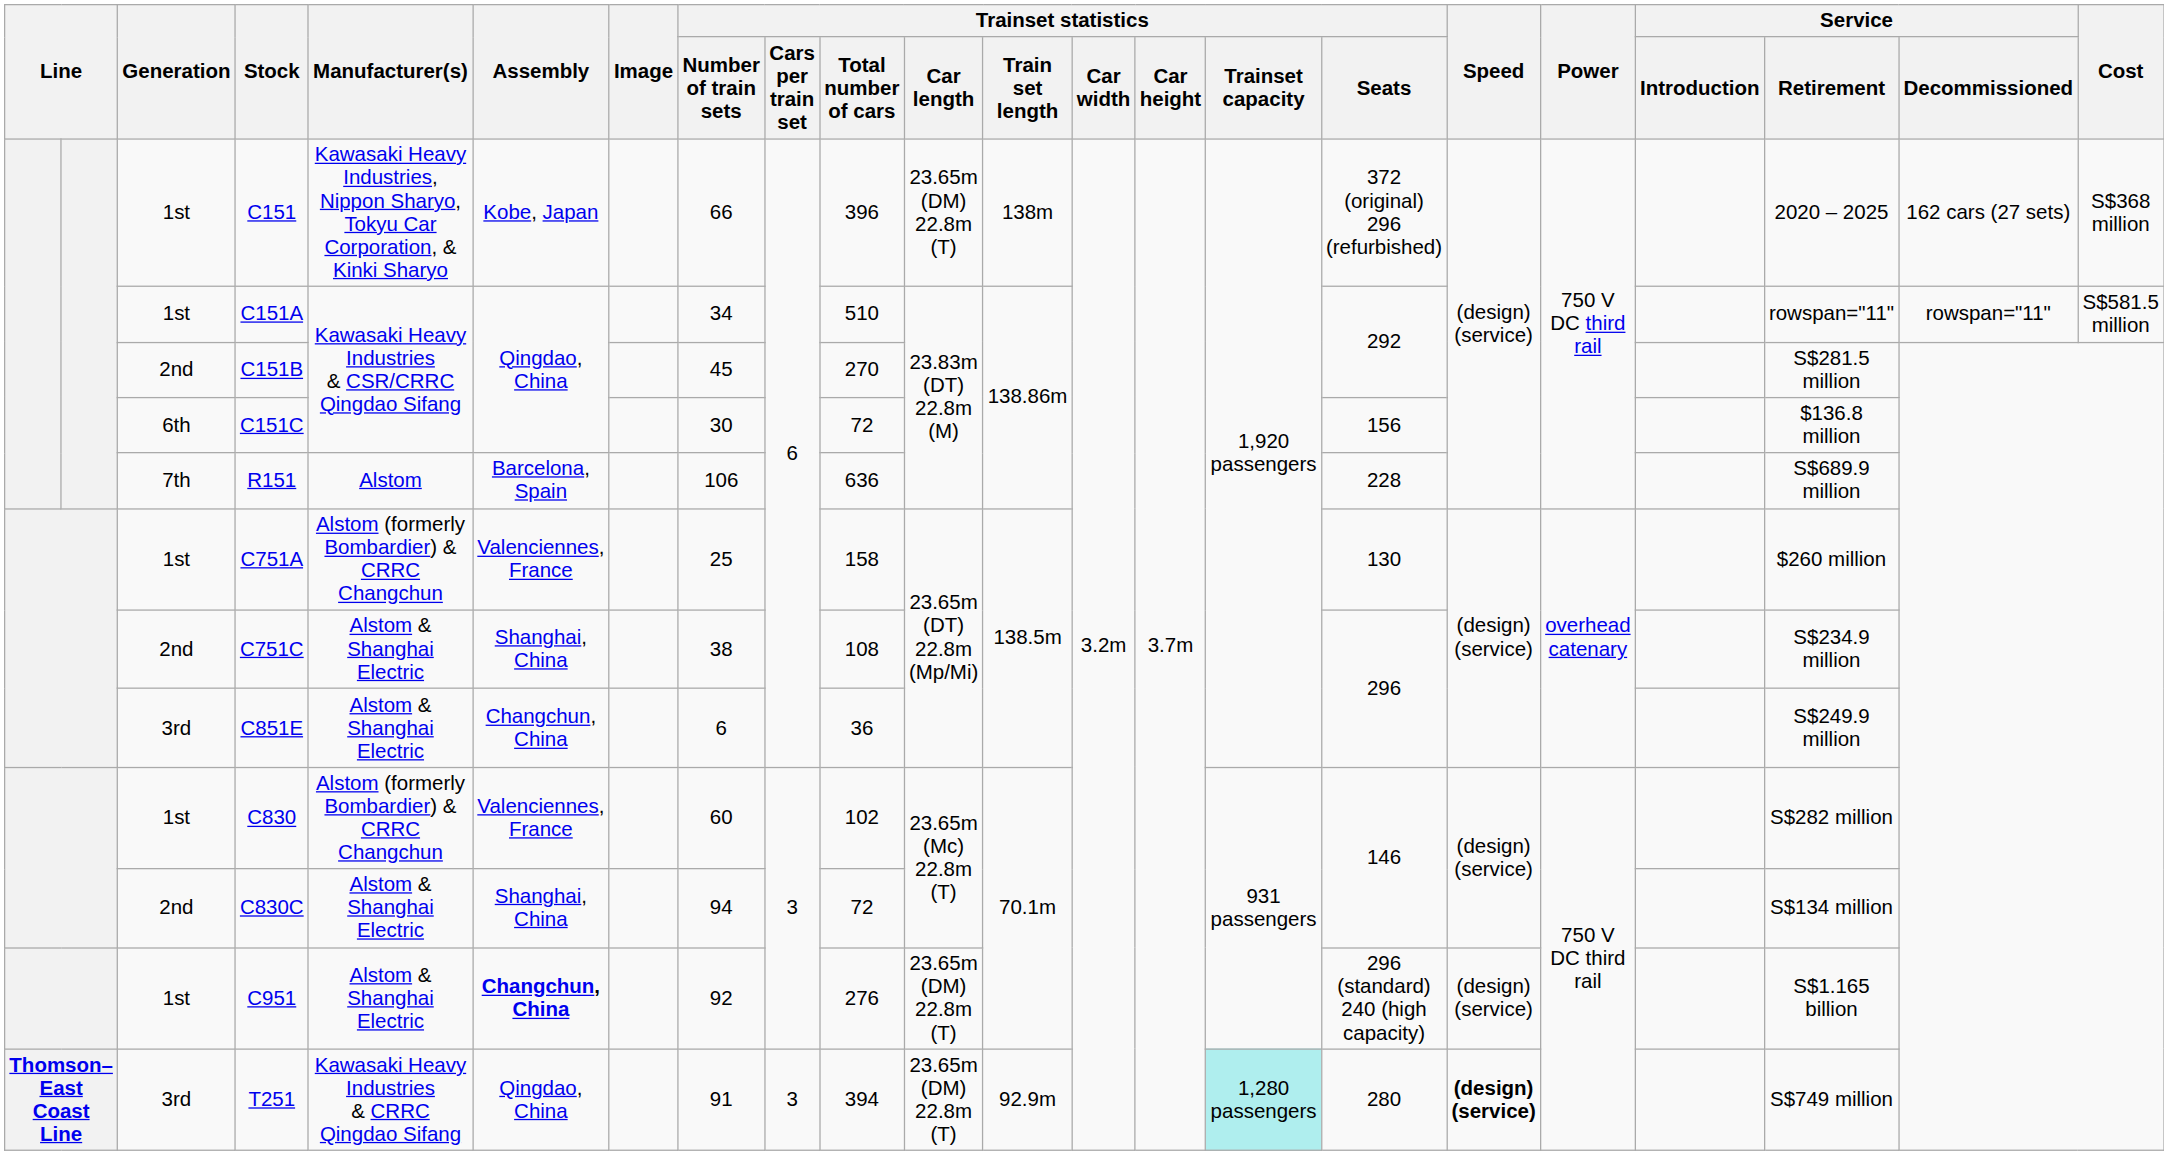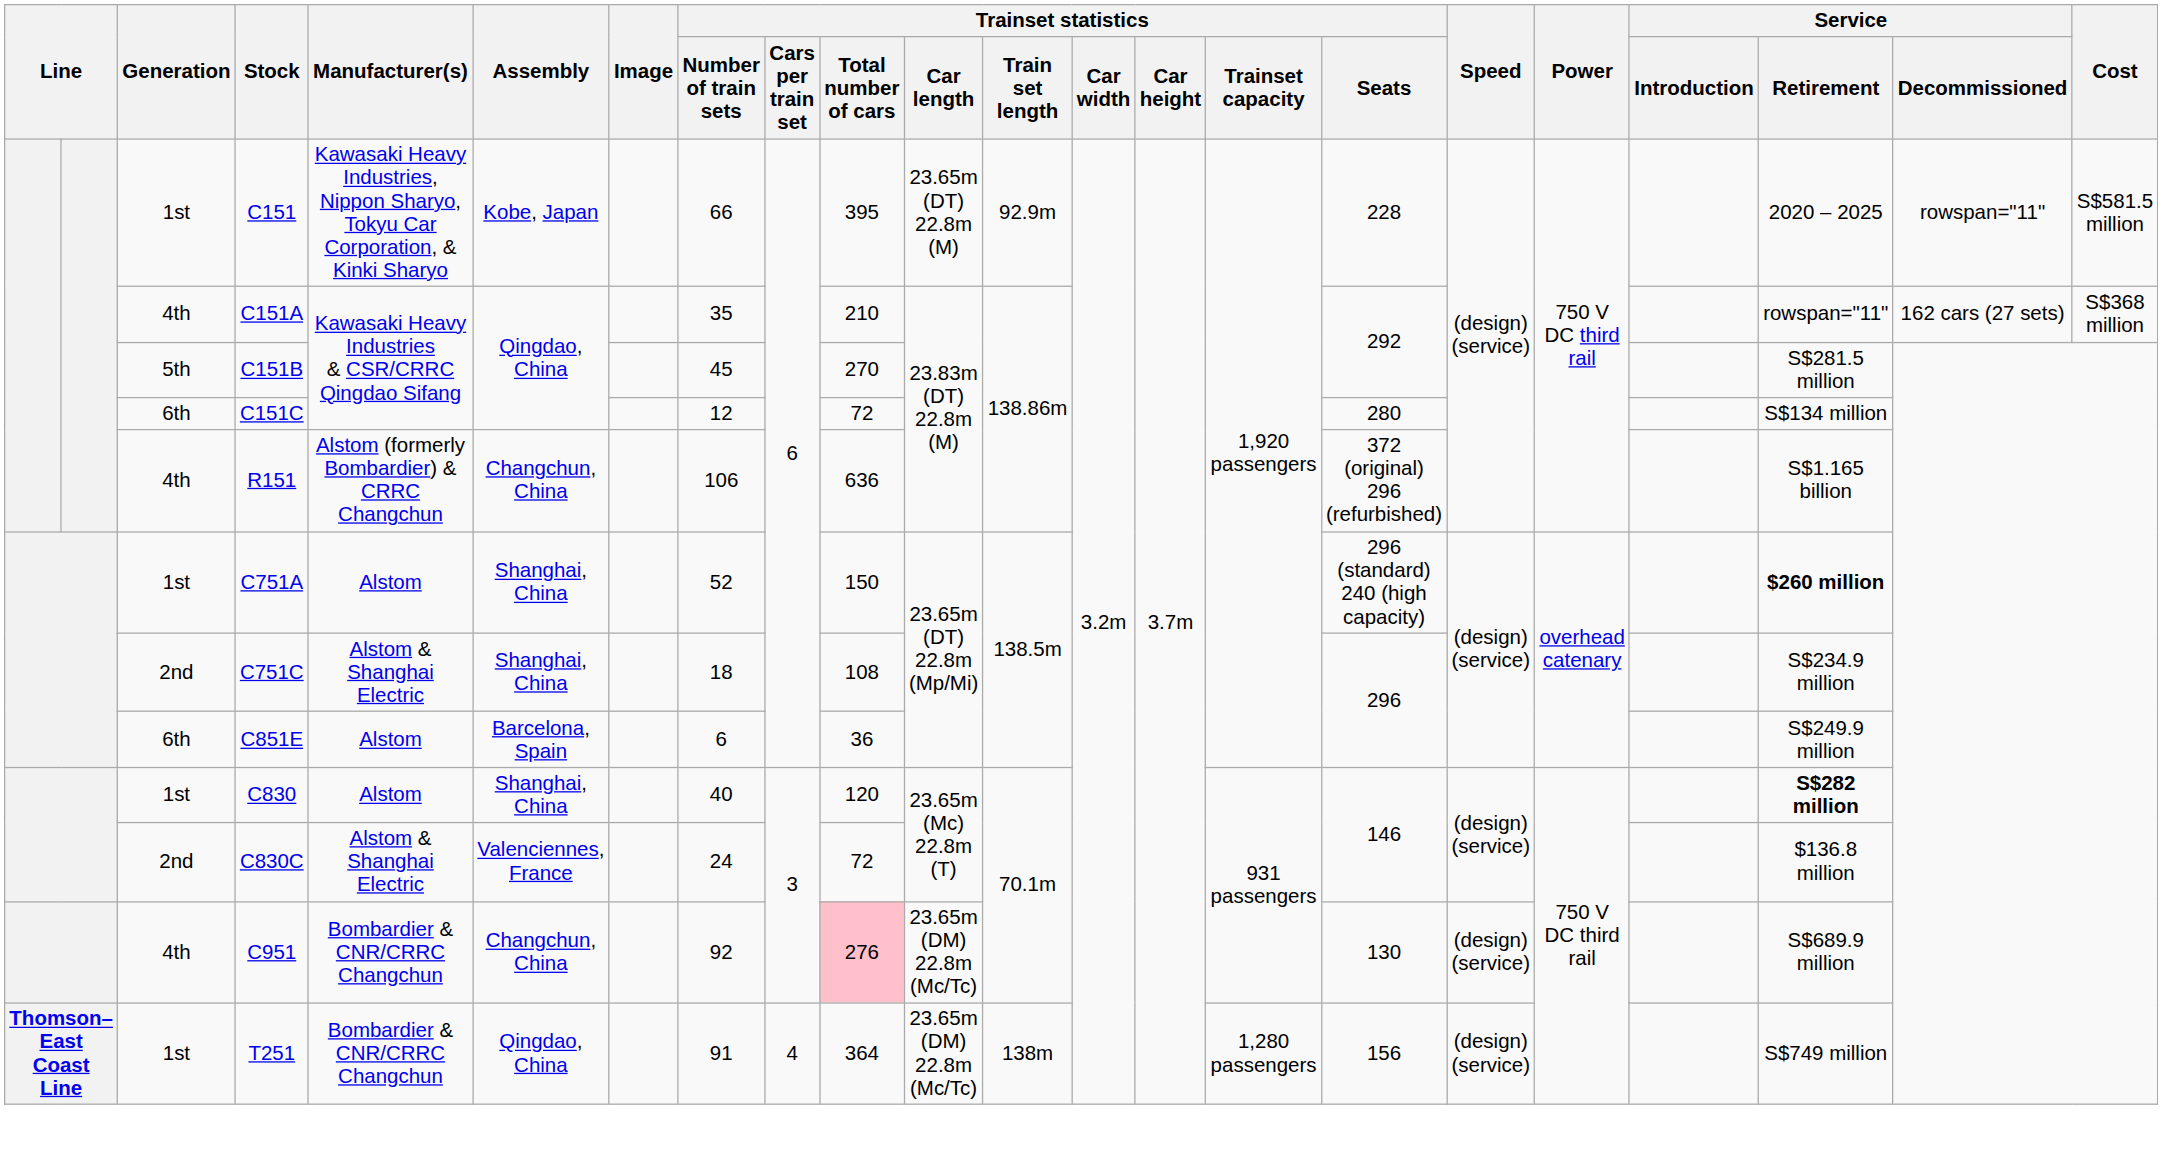(862, 212) 396 -> (862, 212) 395
(944, 212) 23.65m (DM) 22.8m (T) -> (944, 212) 23.65m (DT) 22.8m (M)
(1028, 212) 138m -> (1028, 212) 92.9m
(1384, 212) 372 (original) 296 (refurbished) -> (1384, 212) 228
(1988, 212) 162 cars (27 sets) -> (1983, 212) rowspan="11"
(2121, 212) S$368 million -> (2115, 212) S$581.5 million
(176, 314) 1st -> (176, 314) 4th
(721, 314) 34 -> (721, 314) 35
(862, 314) 510 -> (862, 314) 210
(1988, 314) rowspan="11" -> (1983, 314) 162 cars (27 sets)
(2121, 314) S$581.5 million -> (2115, 314) S$368 million
(176, 369) 2nd -> (176, 369) 5th
(721, 425) 30 -> (721, 413) 12
(1384, 425) 156 -> (1384, 413) 280
(1831, 425) $136.8 million -> (1826, 413) S$134 million
(176, 480) 7th -> (176, 480) 4th
(390, 480) Alstom -> (390, 480) Alstom (formerly Bombardier) & CRRC Changchun
(541, 480) Barcelona, Spain -> (541, 480) Changchun, China
(1384, 480) 228 -> (1384, 480) 372 (original) 296 (refurbished)
(1831, 480) S$689.9 million -> (1826, 480) S$1.165 billion
(390, 559) Alstom (formerly Bombardier) & CRRC Changchun -> (390, 582) Alstom
(541, 559) Valenciennes, France -> (541, 582) Shanghai, China
(721, 559) 25 -> (721, 582) 52
(862, 559) 158 -> (862, 582) 150
(1384, 559) 130 -> (1384, 582) 296 (standard) 240 (high capacity)
(1831, 559) normal -> (1826, 582) bold
(721, 649) 38 -> (721, 672) 18
(176, 727) 3rd -> (176, 739) 6th
(390, 727) Alstom & Shanghai Electric -> (390, 739) Alstom
(541, 727) Changchun, China -> (541, 739) Barcelona, Spain
(390, 817) Alstom (formerly Bombardier) & CRRC Changchun -> (390, 794) Alstom
(541, 817) Valenciennes, France -> (541, 794) Shanghai, China
(721, 817) 60 -> (721, 794) 40
(862, 817) 102 -> (862, 794) 120
(1831, 817) normal -> (1826, 794) bold
(541, 907) Shanghai, China -> (541, 861) Valenciennes, France
(721, 907) 94 -> (721, 861) 24
(1831, 907) S$134 million -> (1826, 861) $136.8 million
(176, 998) 1st -> (176, 951) 4th
(390, 998) Alstom & Shanghai Electric -> (390, 951) Bombardier & CNR/CRRC Changchun
(541, 998) bold -> (541, 951) normal
(862, 998) no background -> (862, 951) pink background
(944, 998) 23.65m (DM) 22.8m (T) -> (944, 951) 23.65m (DM) 22.8m (Mc/Tc)
(1384, 998) 296 (standard) 240 (high capacity) -> (1384, 951) 130
(1831, 998) S$1.165 billion -> (1826, 951) S$689.9 million
(176, 1099) 3rd -> (176, 1053) 1st
(390, 1099) Kawasaki Heavy Industries & CRRC Qingdao Sifang -> (390, 1053) Bombardier & CNR/CRRC Changchun
(792, 1099) 3 -> (792, 1053) 4
(862, 1099) 394 -> (862, 1053) 364
(944, 1099) 23.65m (DM) 22.8m (T) -> (944, 1053) 23.65m (DM) 22.8m (Mc/Tc)
(1028, 1099) 92.9m -> (1028, 1053) 138m
(1264, 1099) paleturquoise background -> (1264, 1053) no background
(1384, 1099) 280 -> (1384, 1053) 156
(1494, 1099) bold -> (1491, 1053) normal
